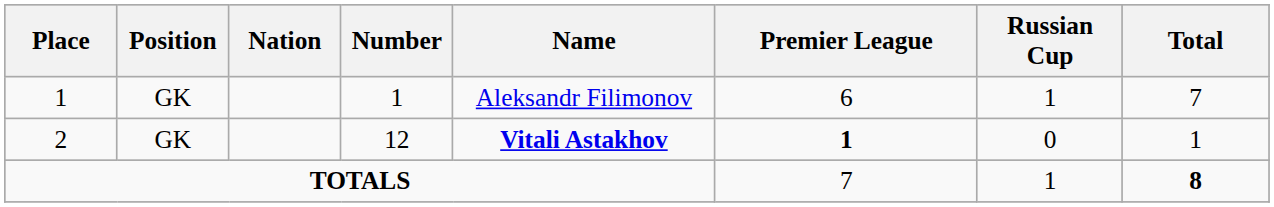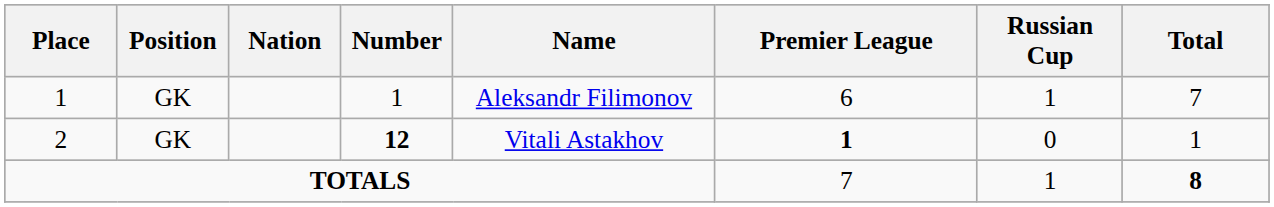(397, 139) normal -> (397, 139) bold
(584, 139) bold -> (584, 139) normal
